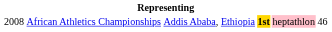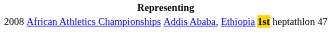(294, 21) pink background -> (294, 21) no background
(323, 21) 46 -> (323, 21) 47
